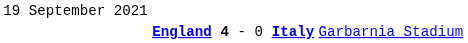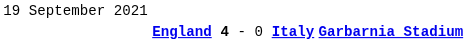(391, 32) normal -> (391, 32) bold
